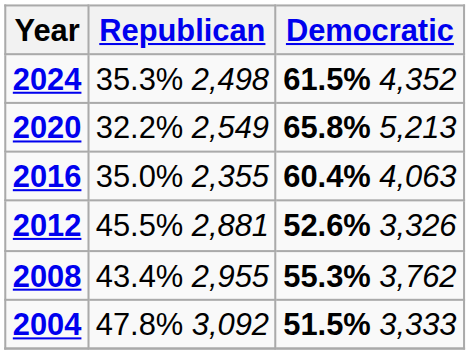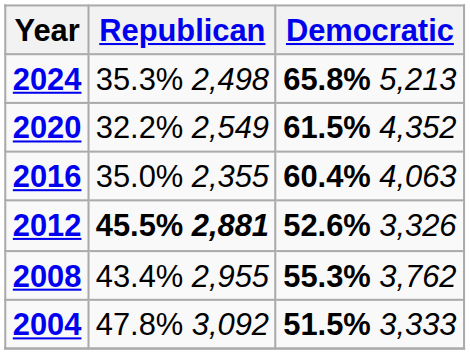(370, 79) 61.5% 4,352 -> (370, 79) 65.8% 5,213
(370, 128) 65.8% 5,213 -> (370, 128) 61.5% 4,352
(182, 226) normal -> (182, 226) bold
